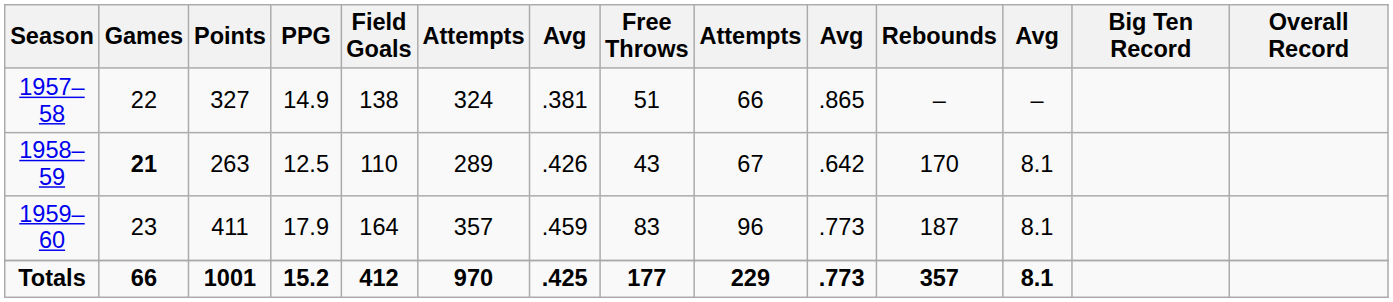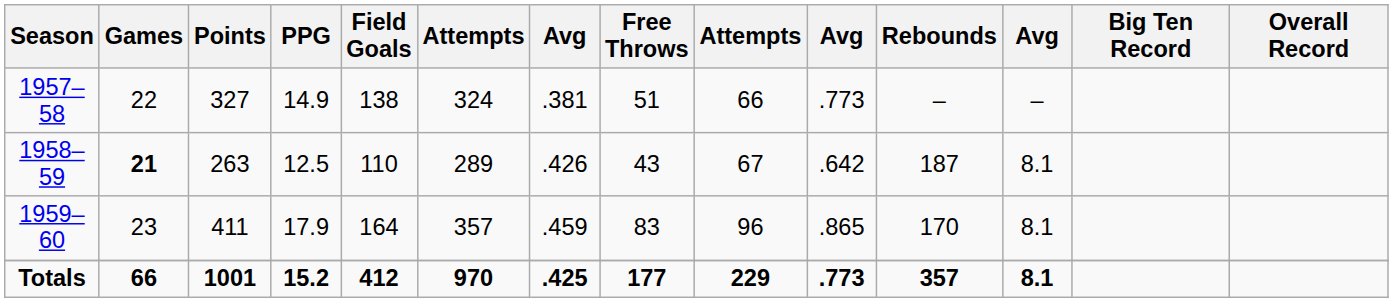(842, 100) .865 -> (842, 100) .773
(939, 163) 170 -> (939, 163) 187
(842, 227) .773 -> (842, 227) .865
(939, 227) 187 -> (939, 227) 170
